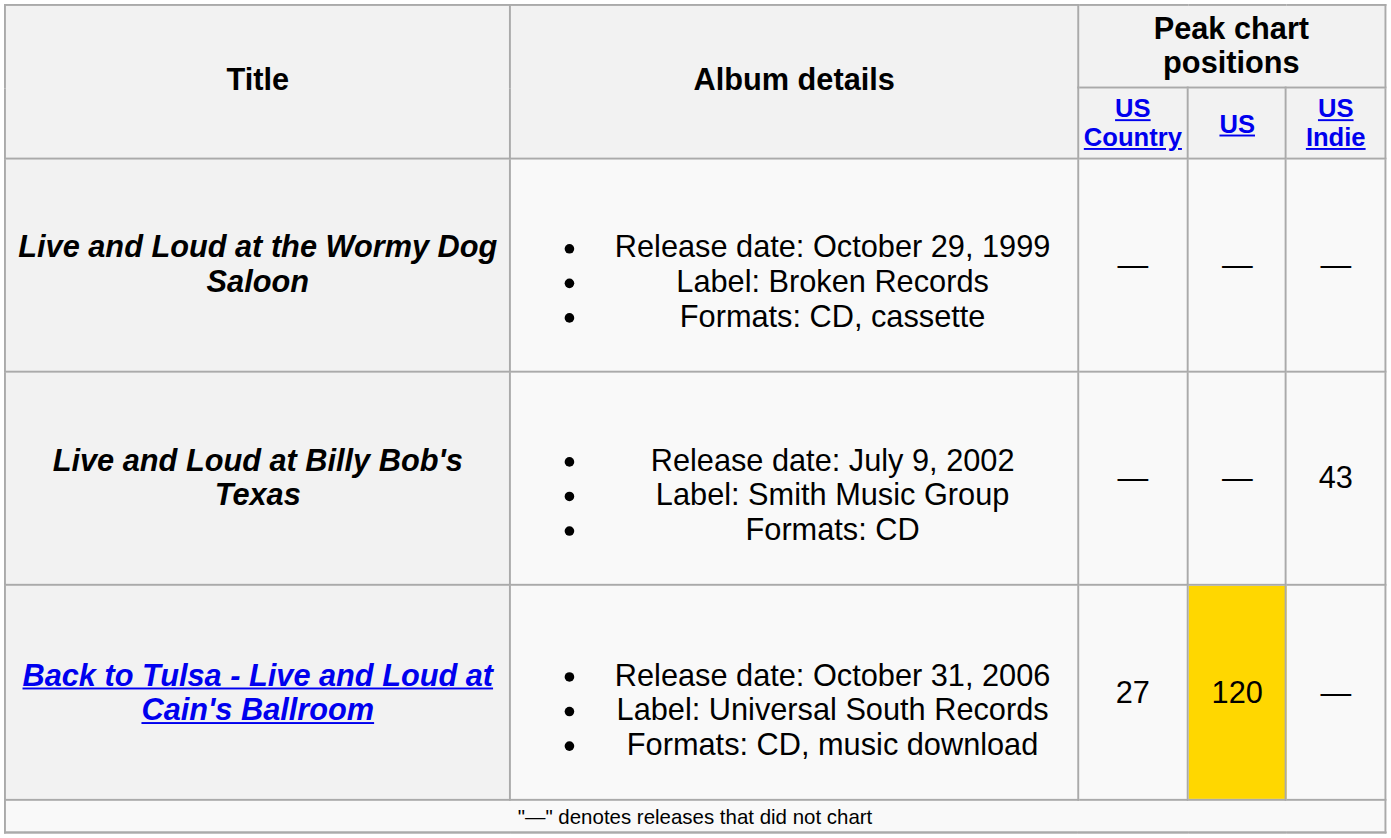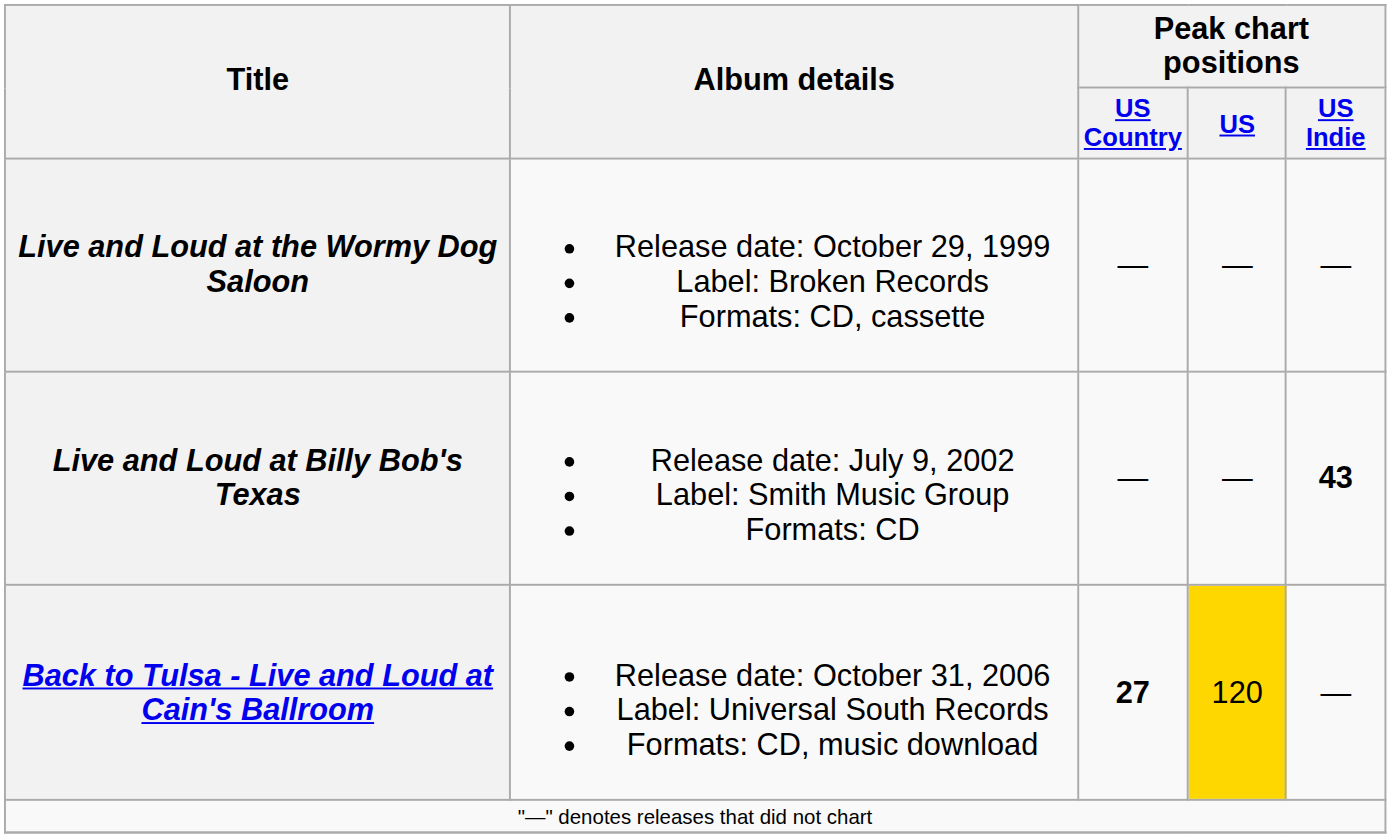(1336, 478) normal -> (1336, 478) bold
(1133, 692) normal -> (1133, 692) bold
